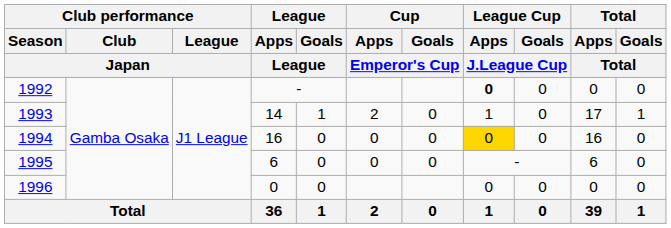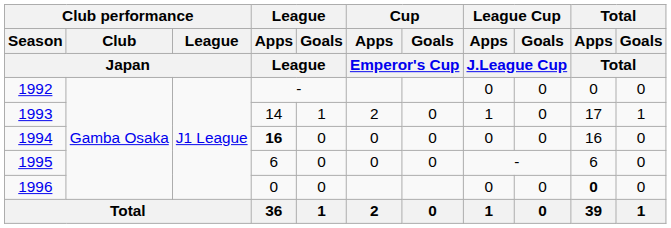(489, 89) bold -> (489, 89) normal
(274, 138) normal -> (274, 138) bold
(489, 138) gold background -> (489, 138) no background
(593, 187) normal -> (593, 187) bold
